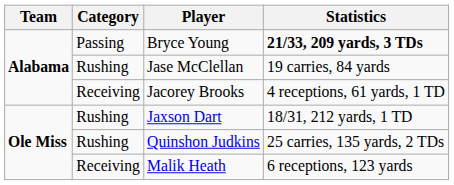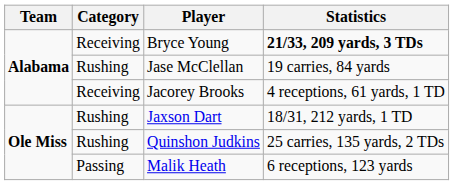(100, 42) Passing -> (108, 42) Receiving
(108, 166) Receiving -> (100, 166) Passing
